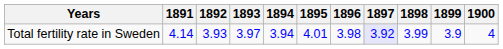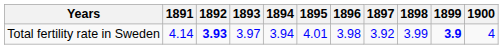(215, 34) normal -> (215, 34) bold
(382, 34) lavender background -> (382, 34) no background
(453, 34) normal -> (453, 34) bold
